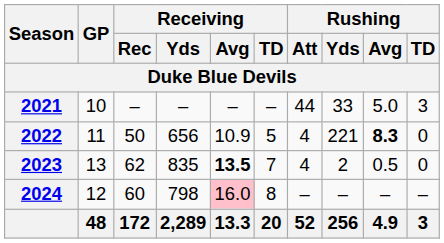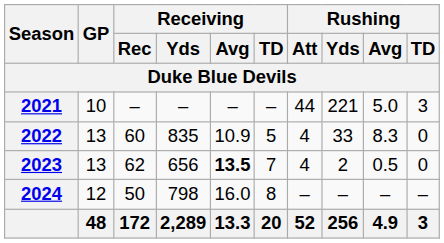(343, 106) 33 -> (343, 106) 221
(96, 135) 11 -> (96, 135) 13
(135, 135) 50 -> (135, 135) 60
(183, 135) 656 -> (183, 135) 835
(343, 135) 221 -> (343, 135) 33
(385, 135) bold -> (385, 135) normal
(183, 164) 835 -> (183, 164) 656
(135, 194) 60 -> (135, 194) 50
(233, 194) pink background -> (233, 194) no background
